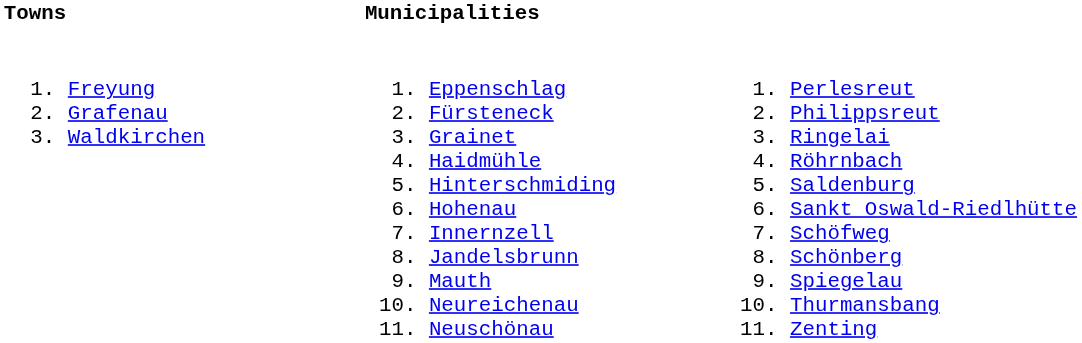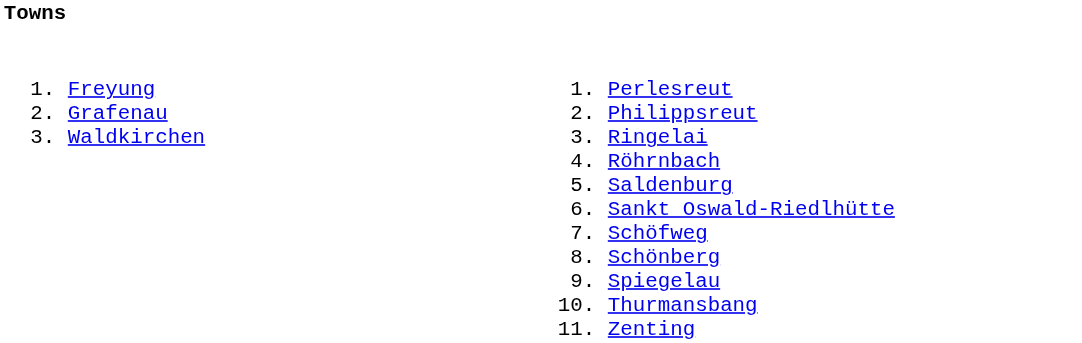- column: (452, 14)
